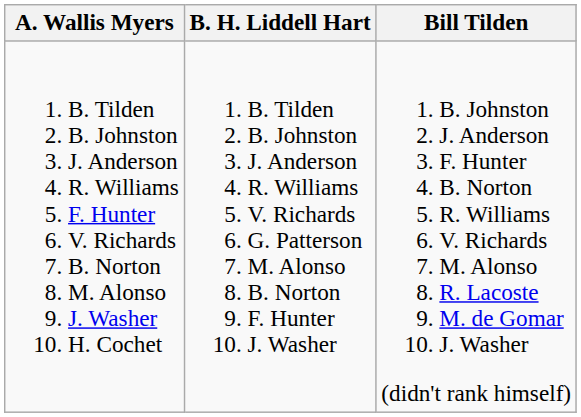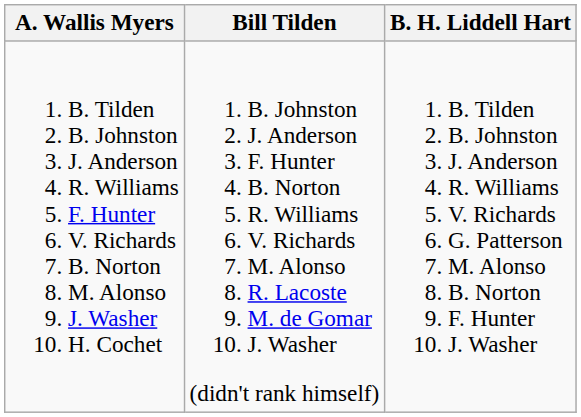columns swapped: (280, 22) <-> (476, 22)
